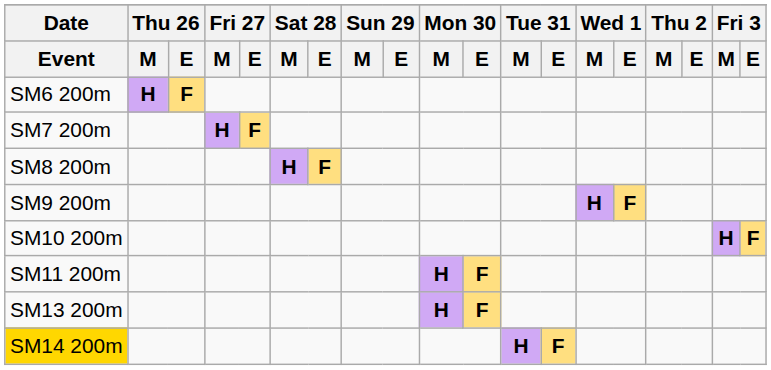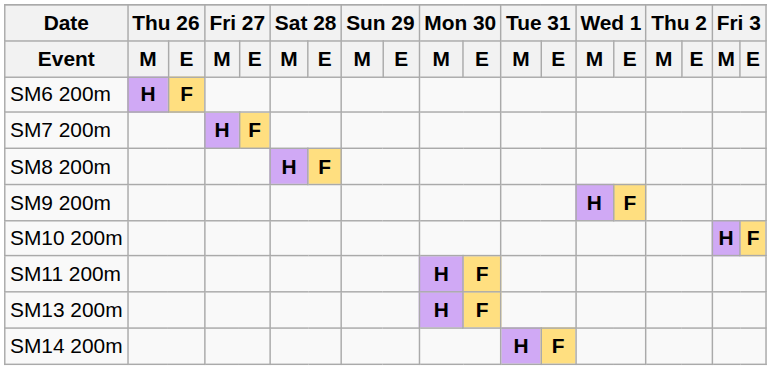(66, 346) gold background -> (66, 346) no background
